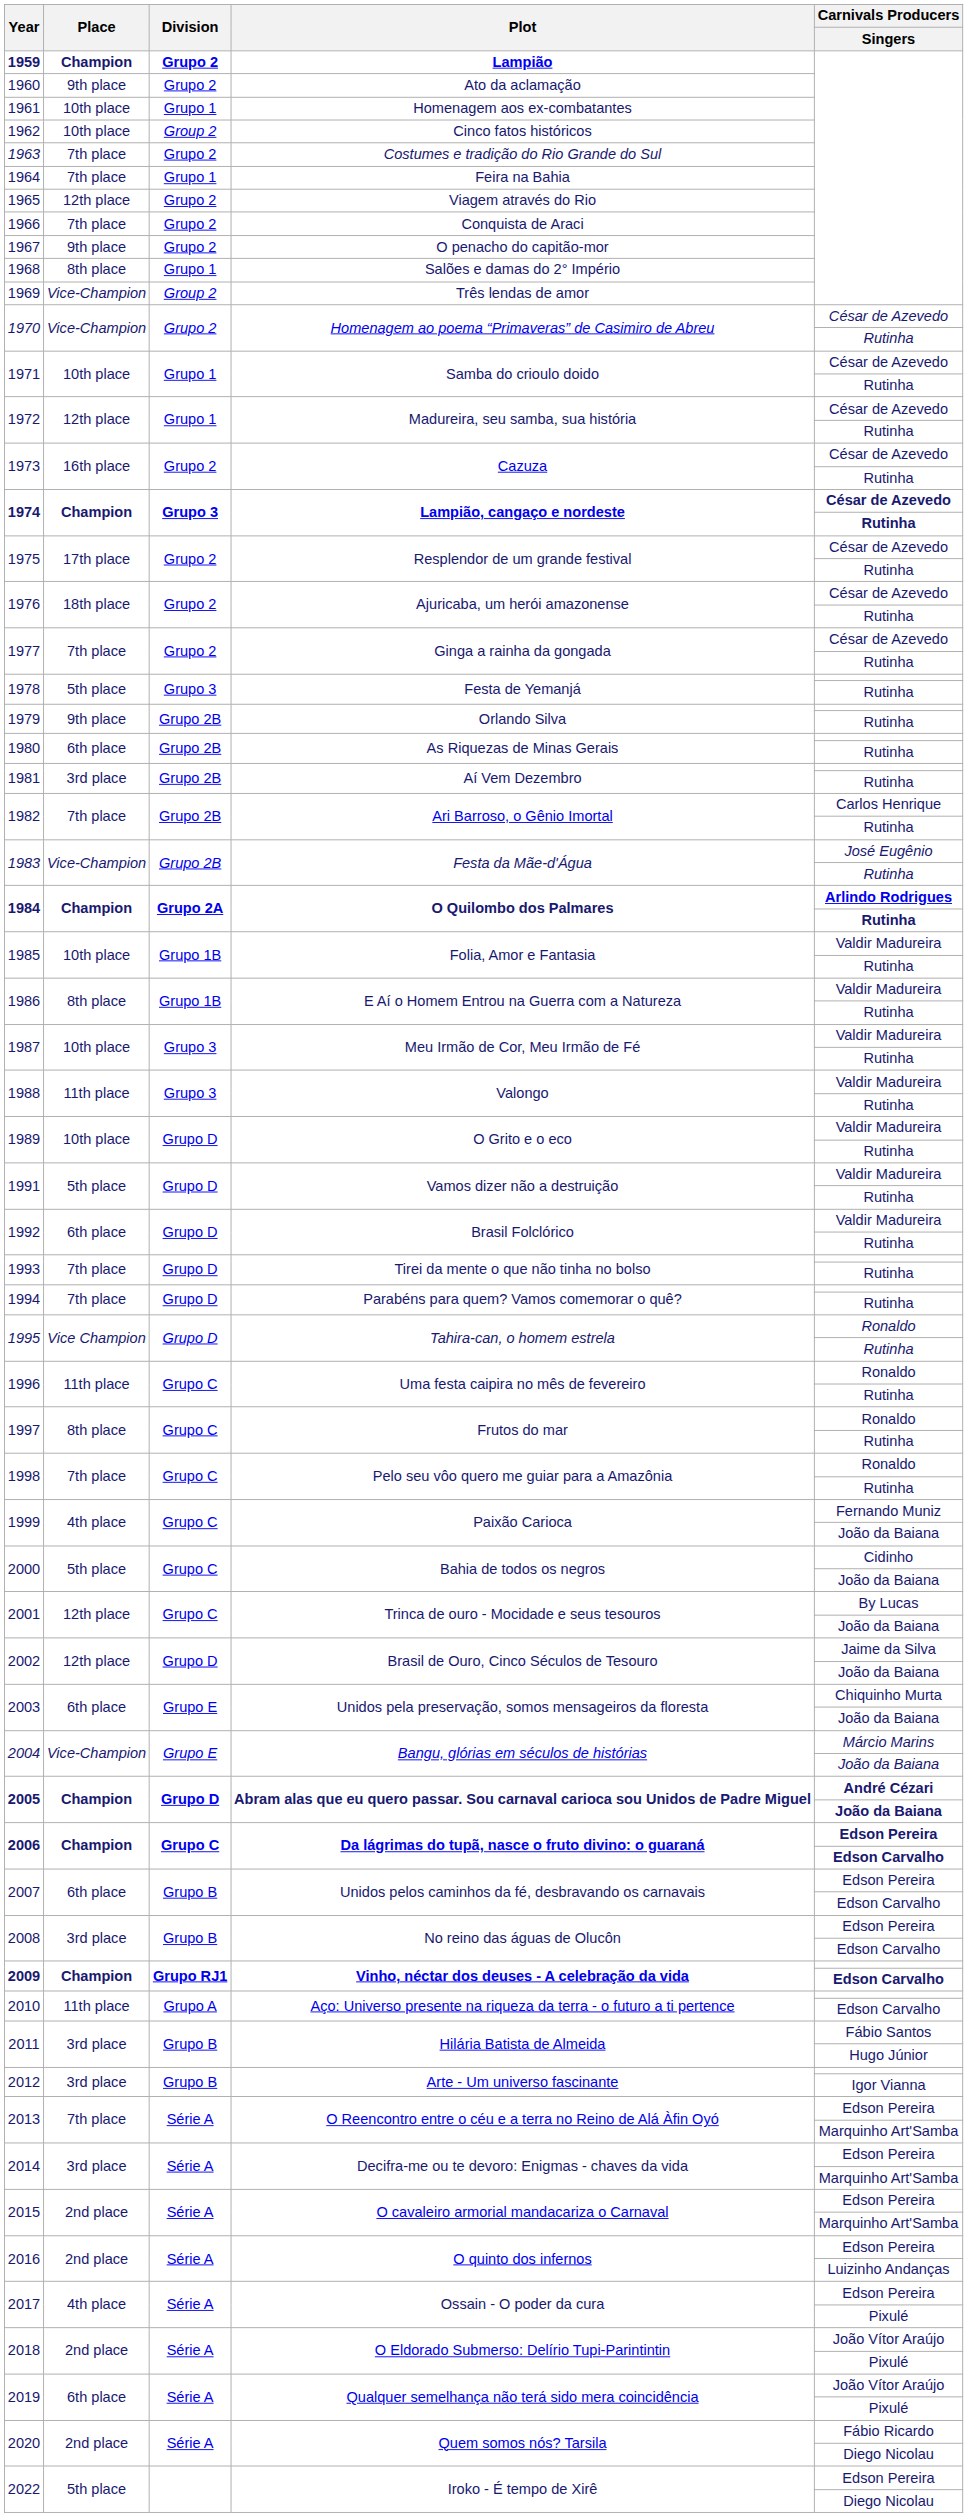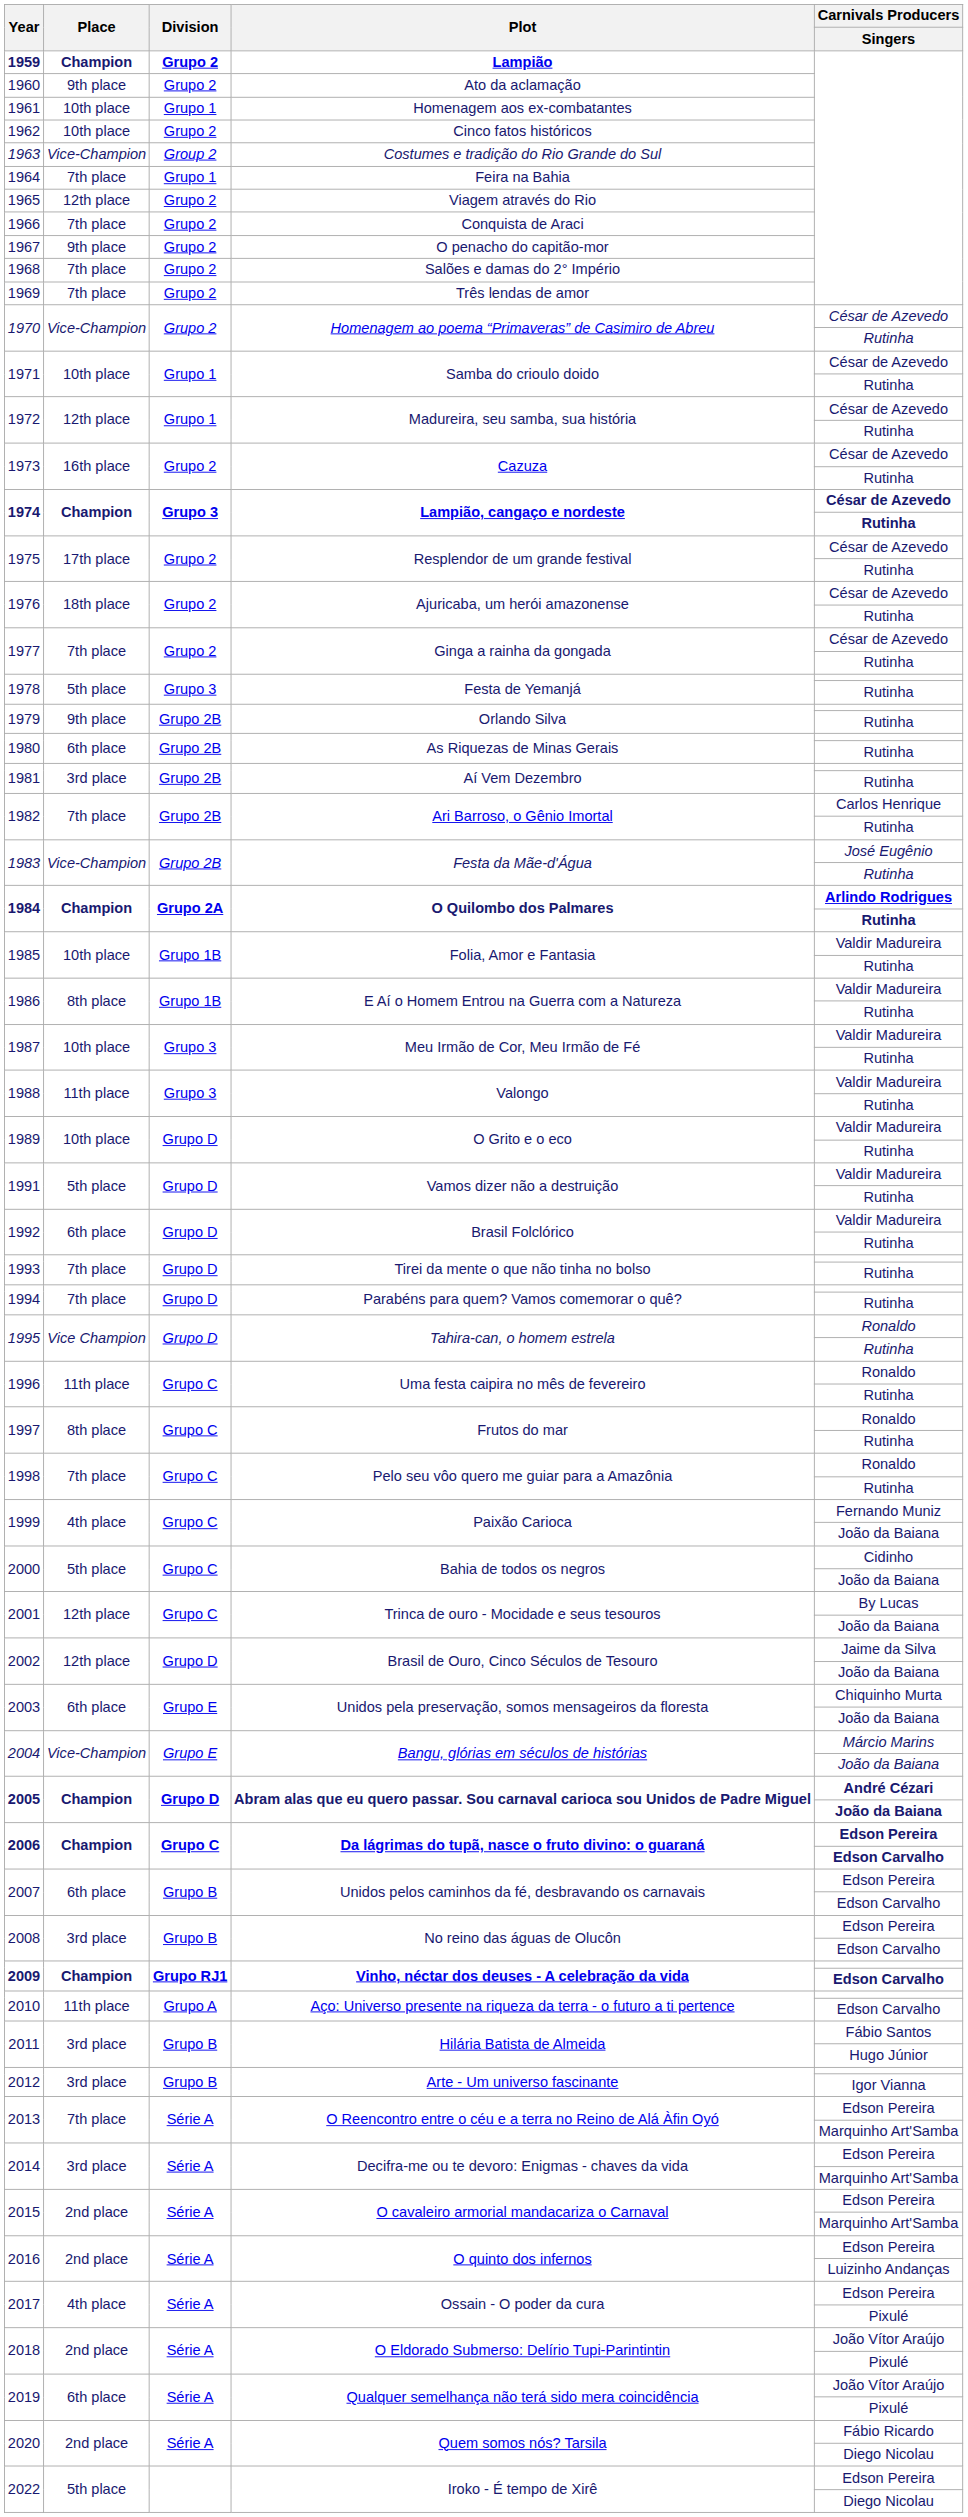(190, 131) Group 2 -> (190, 131) Grupo 2
(97, 154) 7th place -> (97, 154) Vice-Champion
(190, 154) Grupo 2 -> (190, 154) Group 2
(97, 270) 8th place -> (97, 270) 7th place
(190, 270) Grupo 1 -> (190, 270) Grupo 2
(97, 293) Vice-Champion -> (97, 293) 7th place
(190, 293) Group 2 -> (190, 293) Grupo 2
